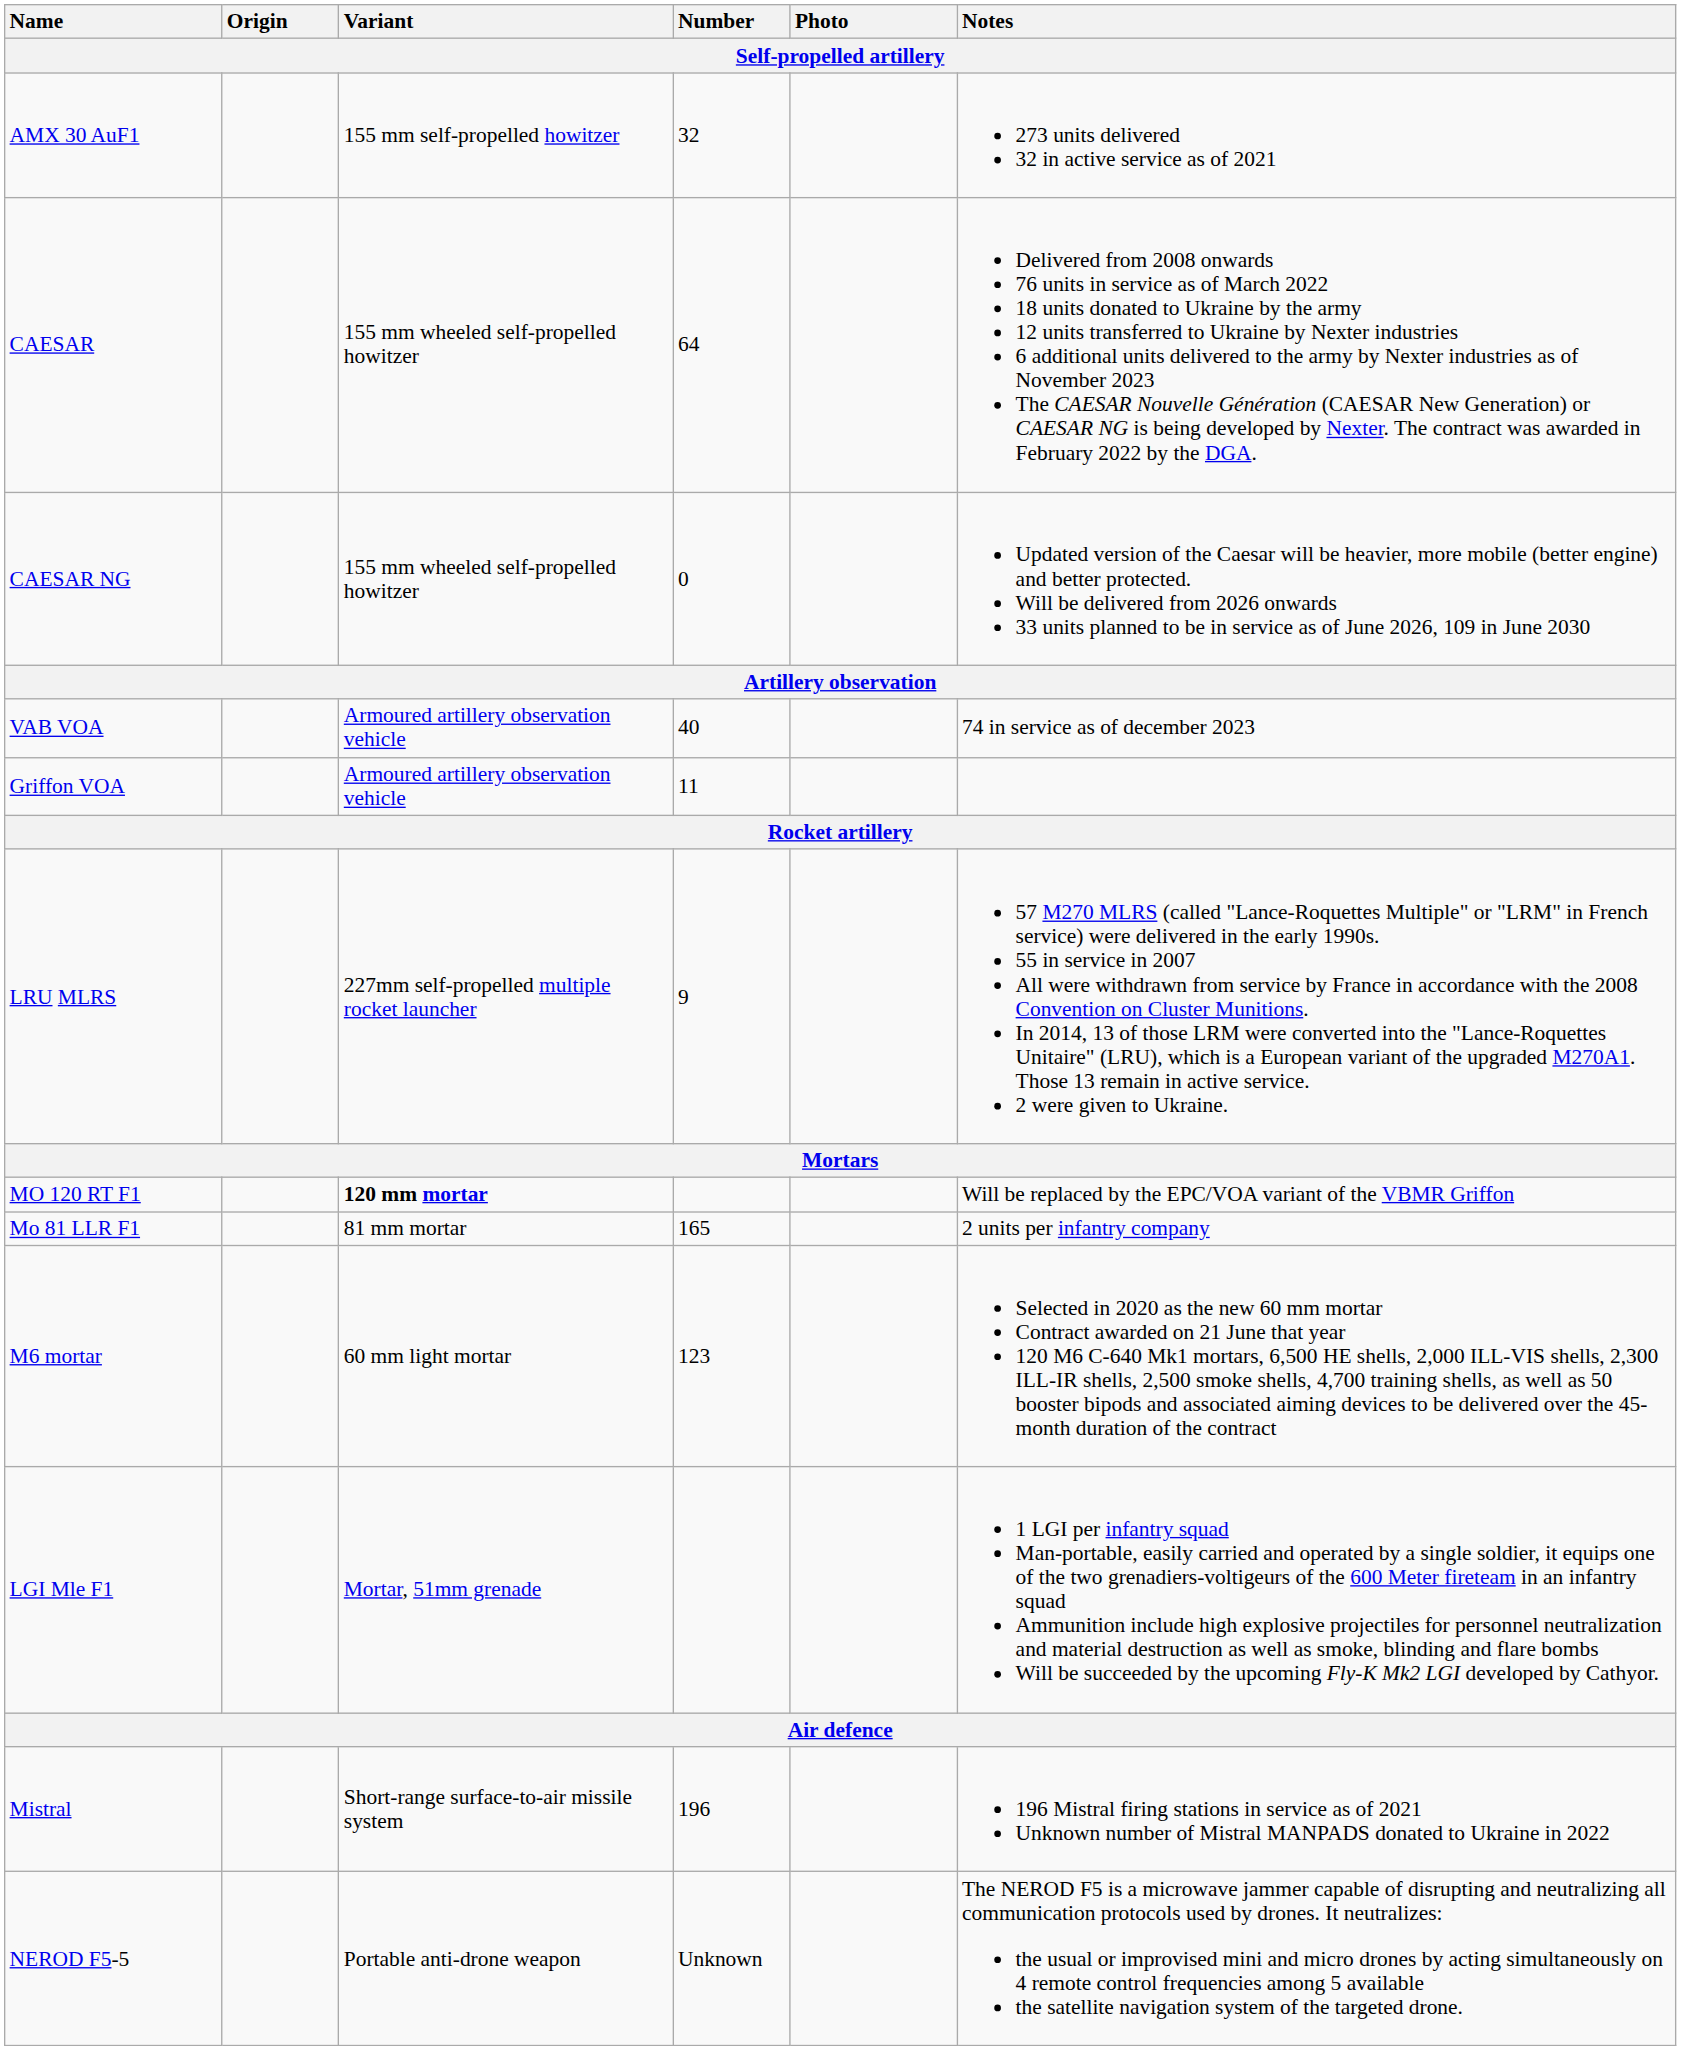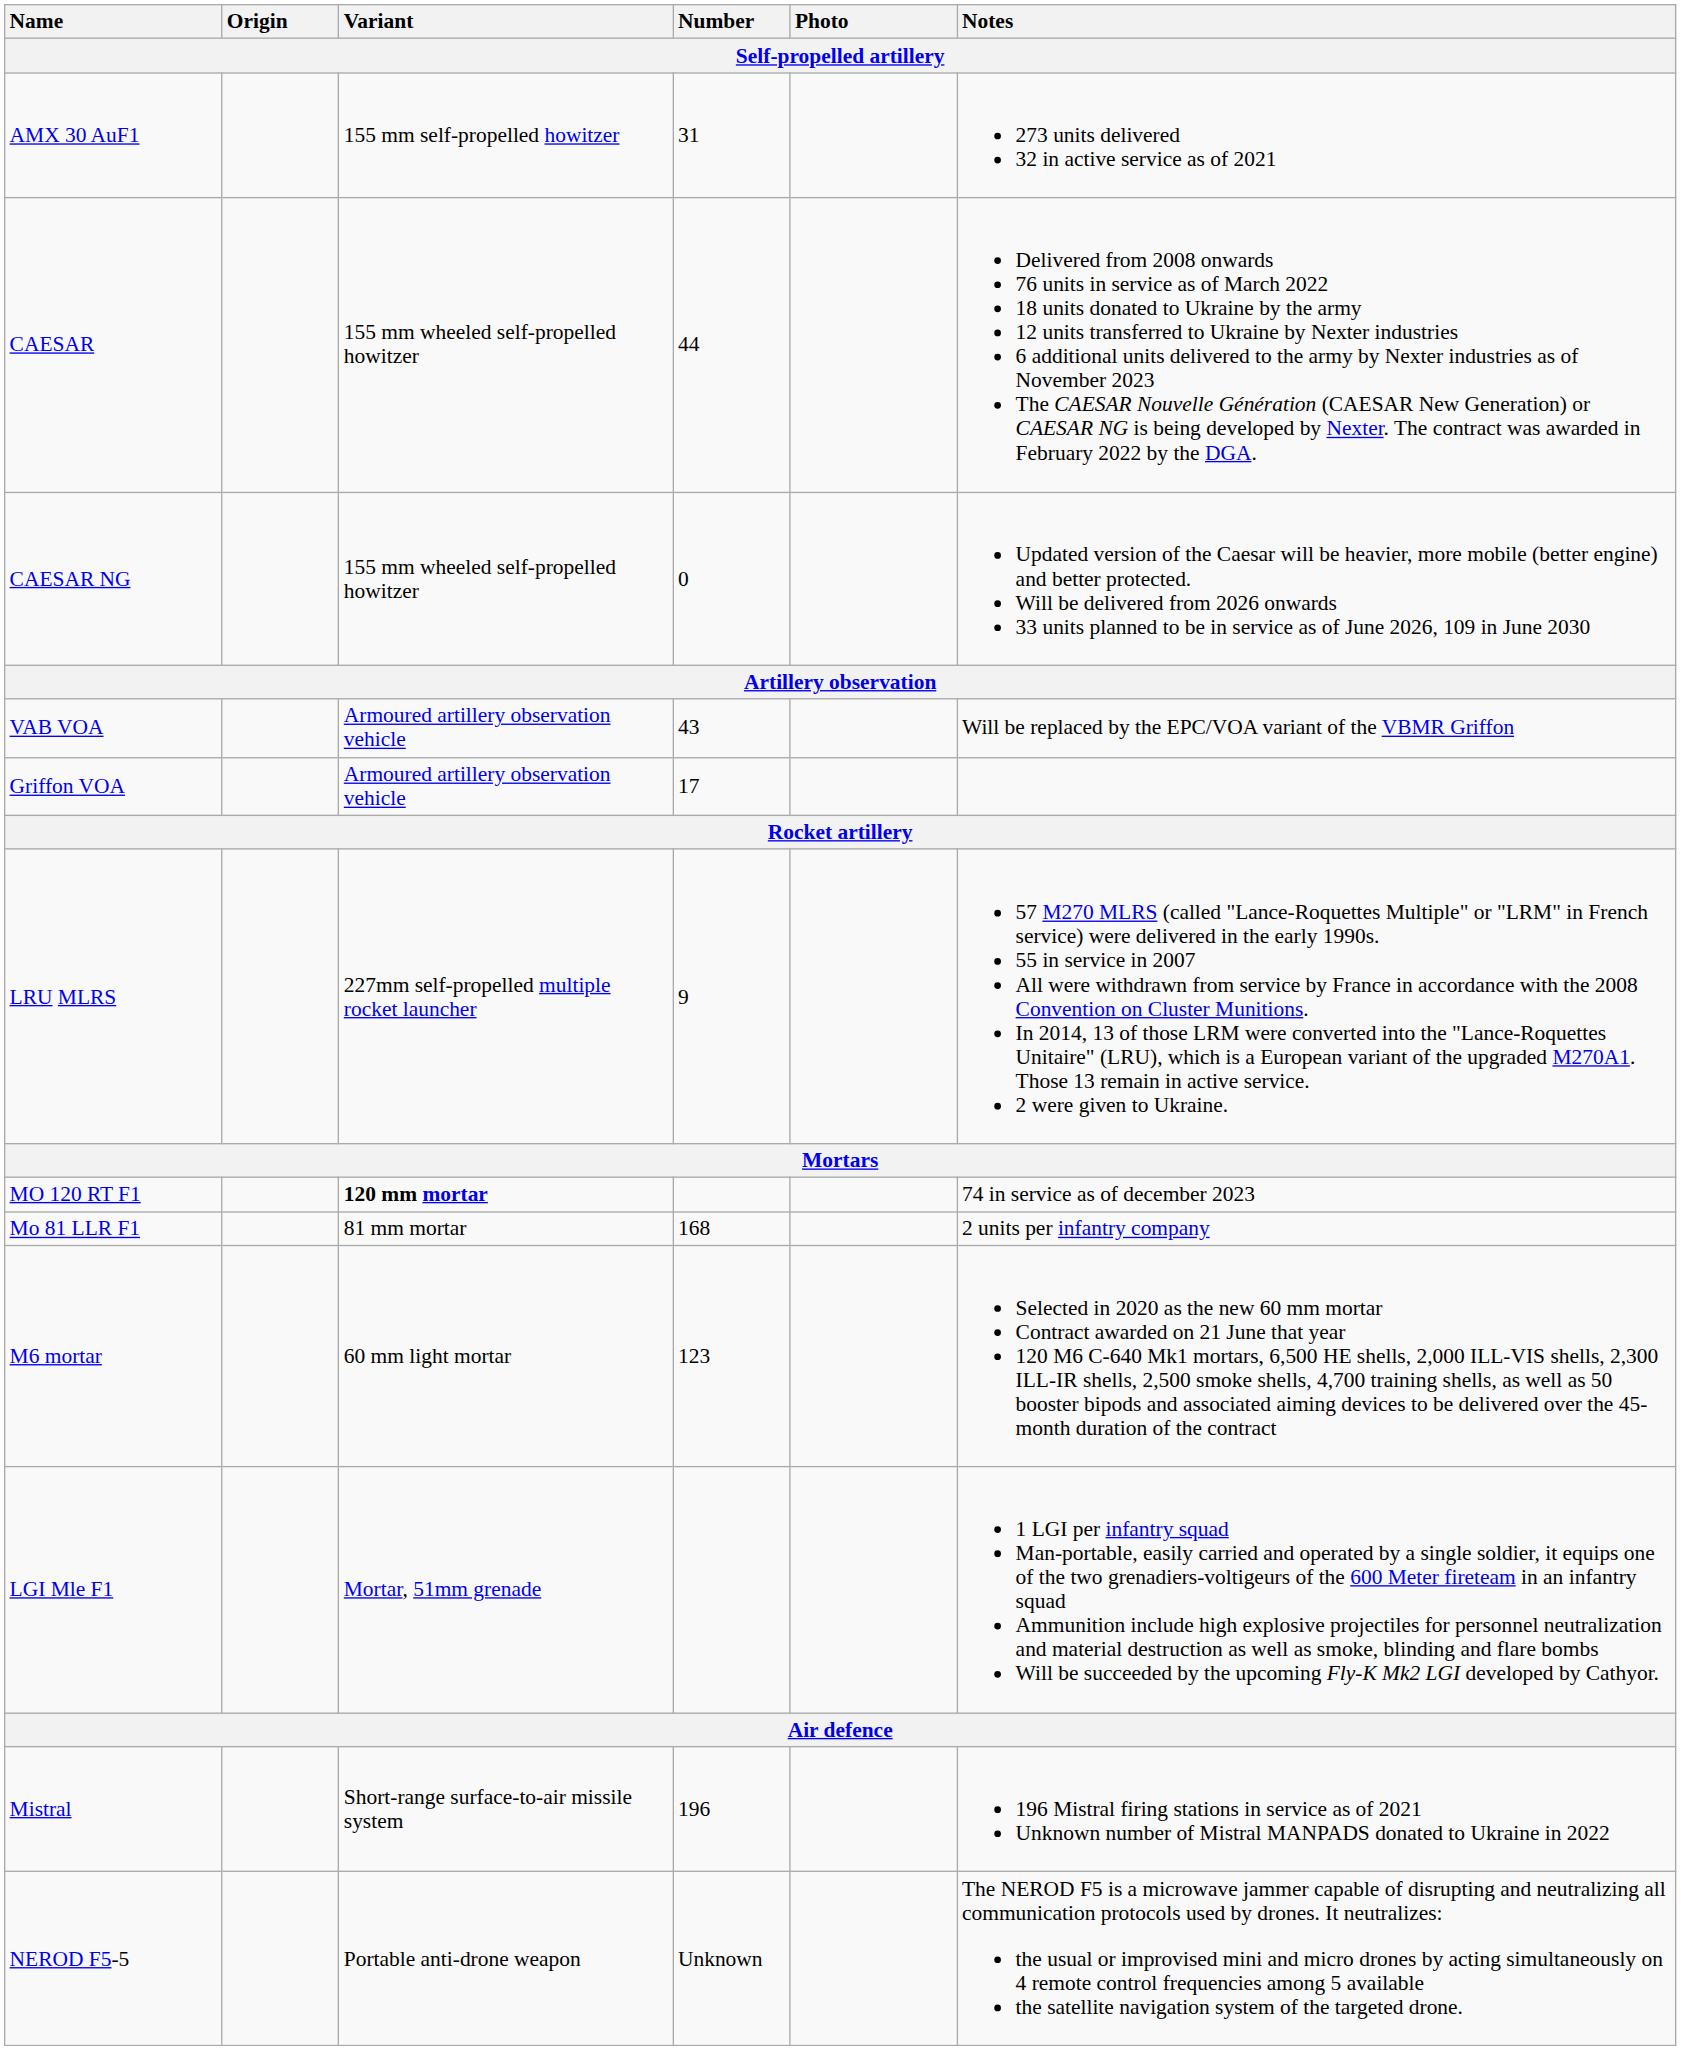(689, 135) 32 -> (689, 135) 31
(689, 344) 64 -> (689, 344) 44
(689, 728) 40 -> (689, 728) 43
(1108, 728) 74 in service as of december 2023 -> (1238, 728) Will be replaced by the EPC/VOA variant of the VBMR Griffon
(688, 786) 11 -> (689, 786) 17
(1238, 1194) Will be replaced by the EPC/VOA variant of the VBMR Griffon -> (1108, 1194) 74 in service as of december 2023
(694, 1228) 165 -> (694, 1228) 168
